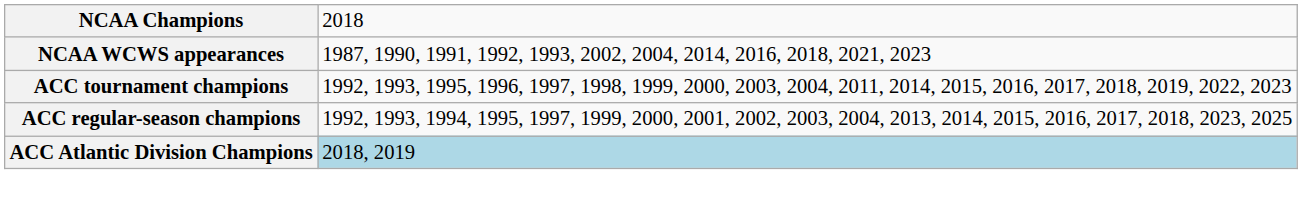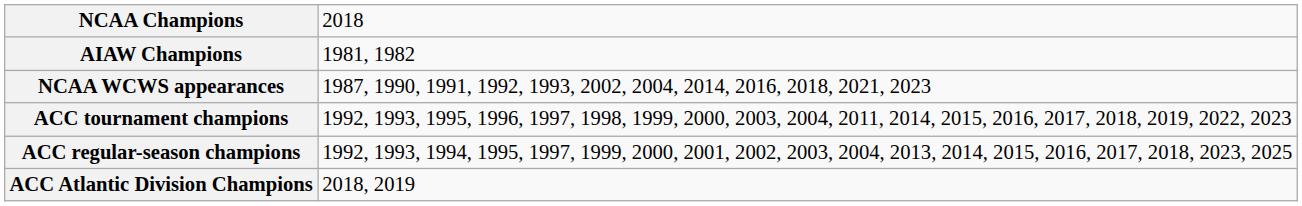+ row: (161, 53)
(369, 151) lightblue background -> (369, 184) no background
